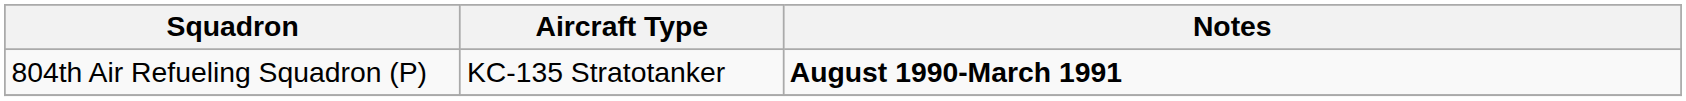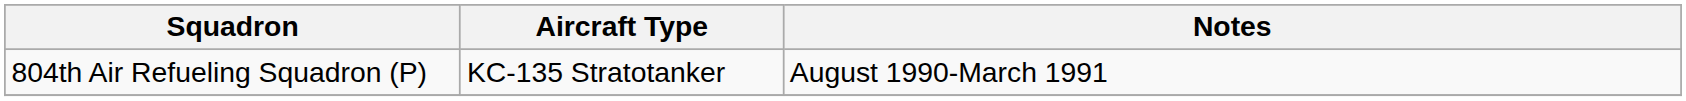(956, 71) bold -> (949, 71) normal
